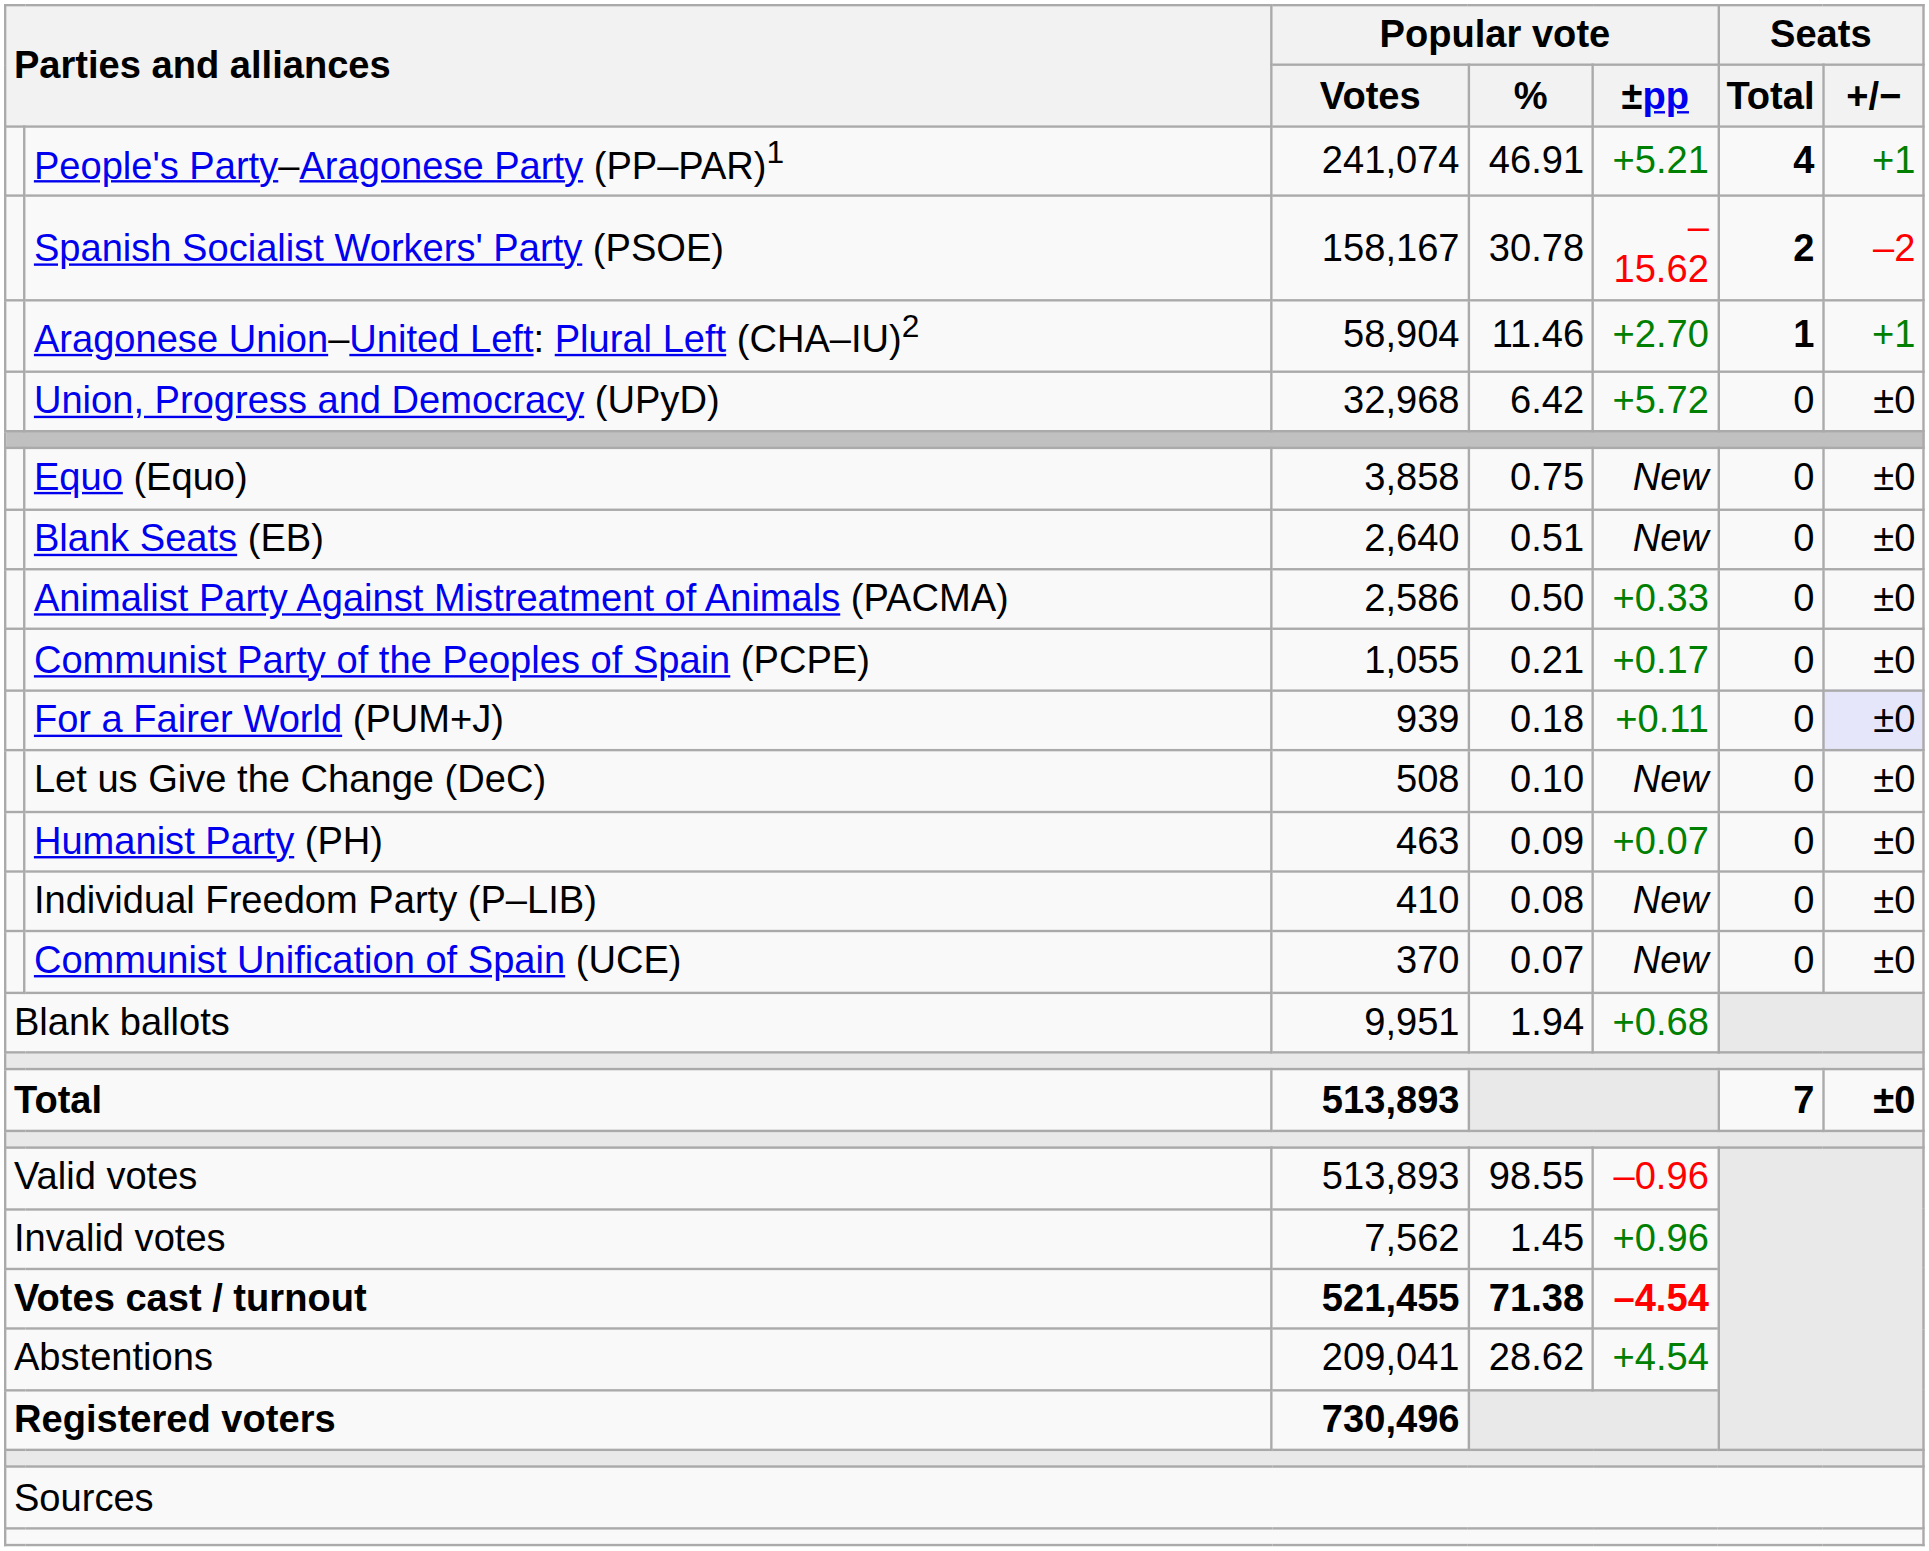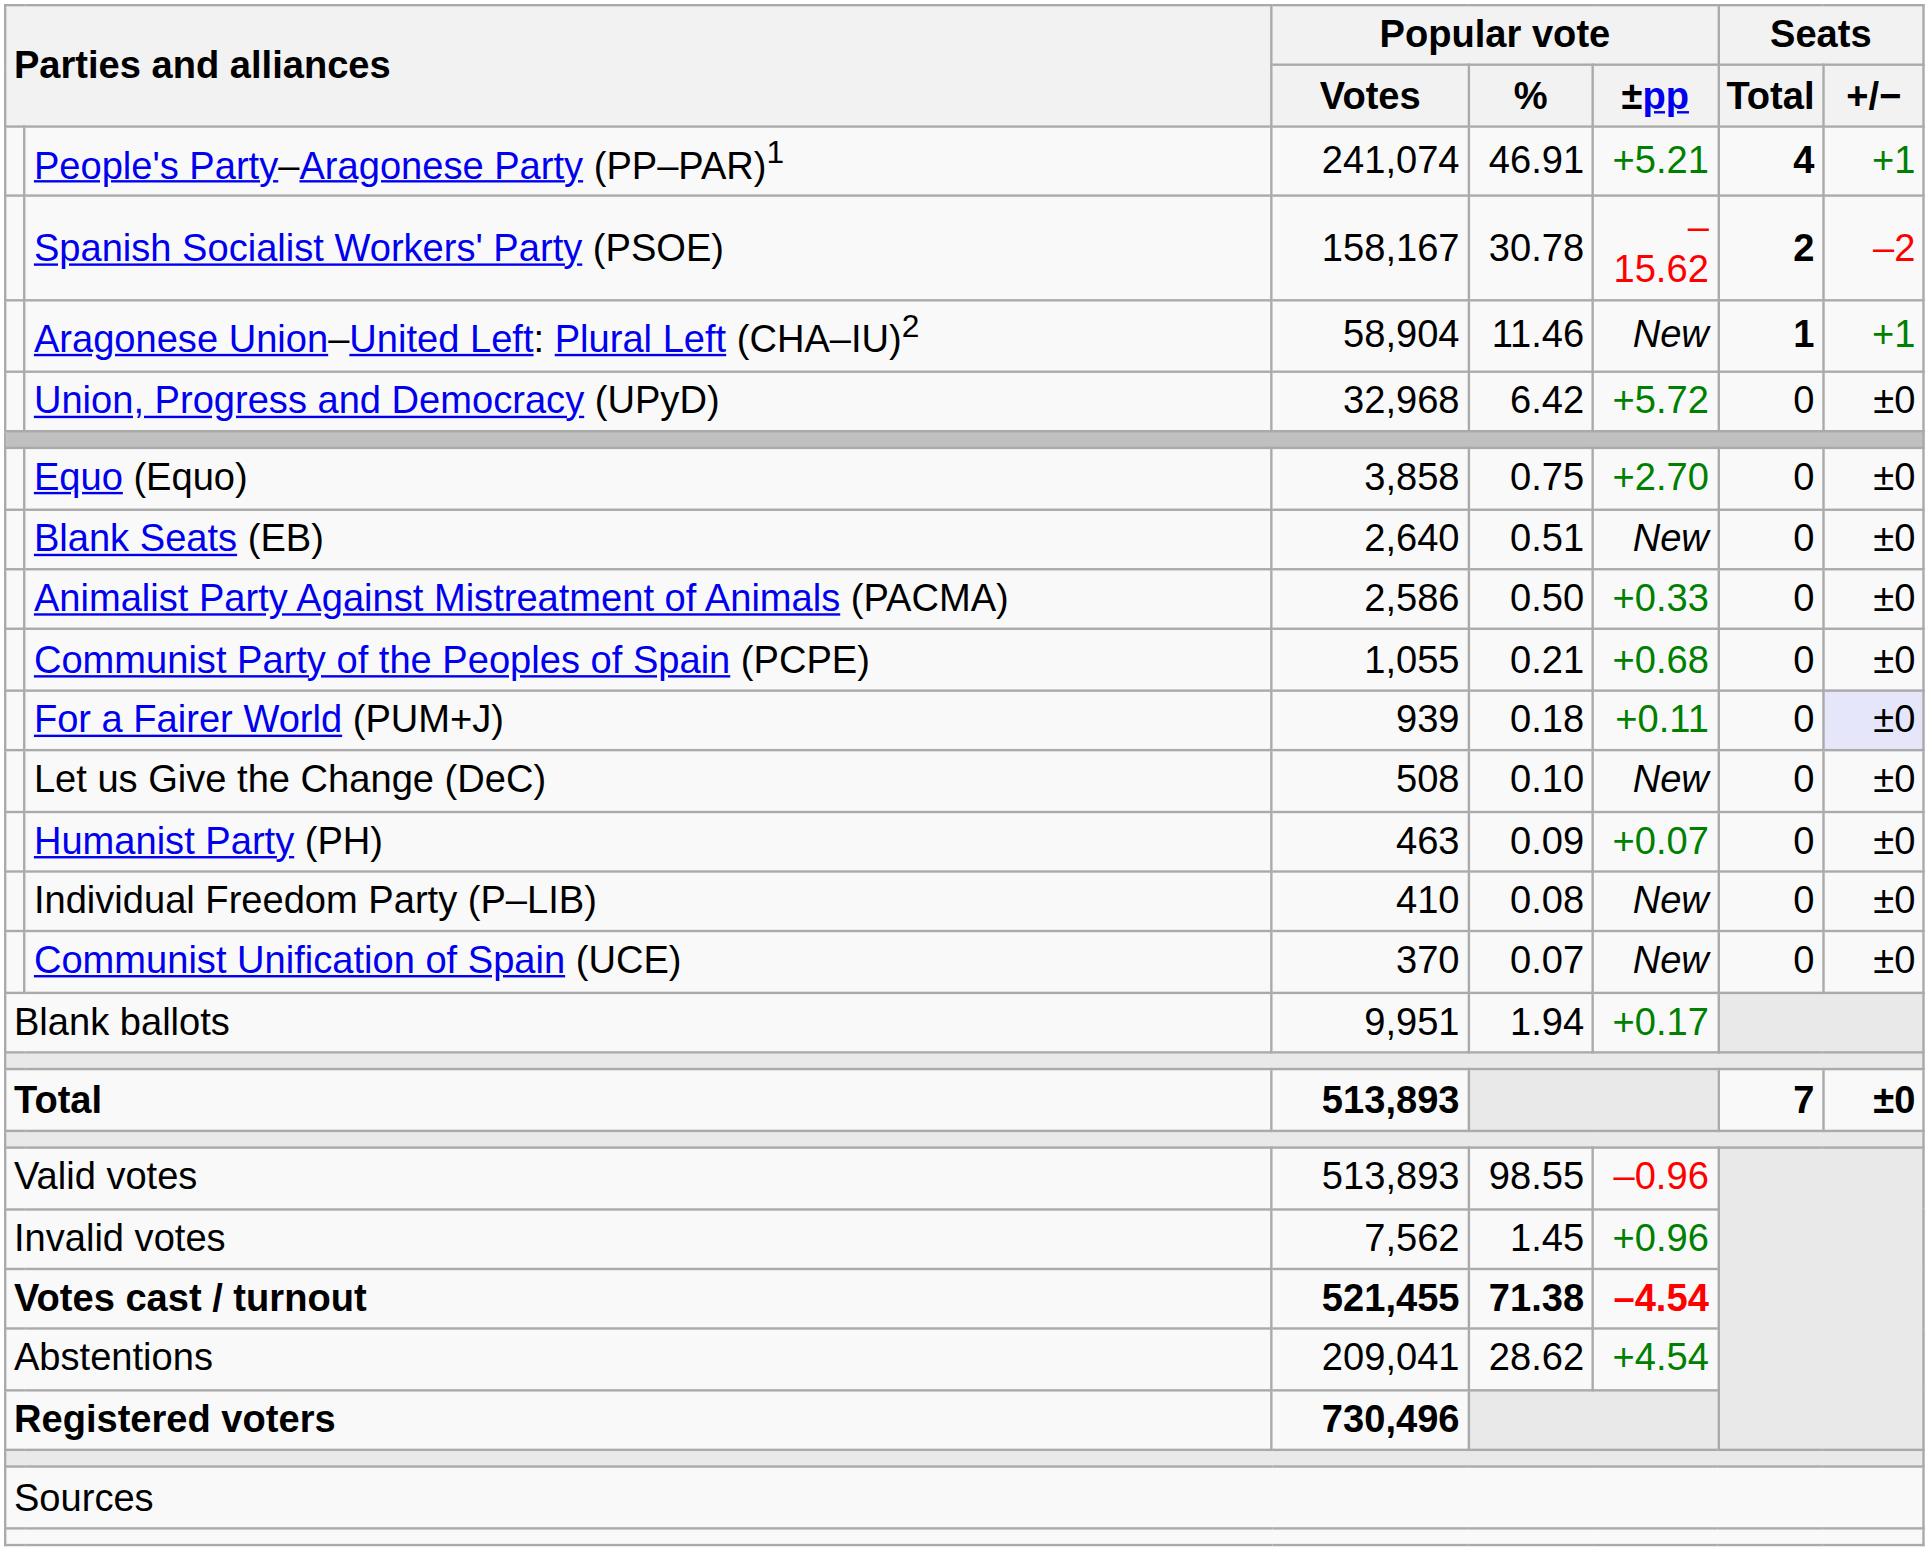(1661, 334) +2.70 -> (1671, 334) New
(1671, 478) New -> (1661, 478) +2.70
(1661, 659) +0.17 -> (1661, 659) +0.68
(1661, 1021) +0.68 -> (1661, 1021) +0.17
